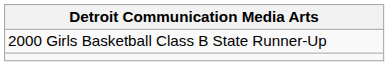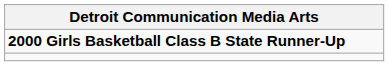(167, 41) normal -> (177, 41) bold
